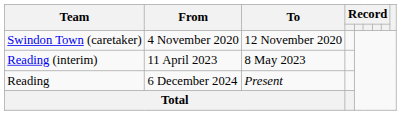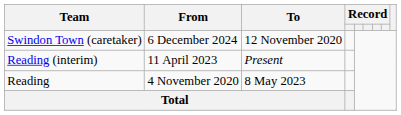(193, 40) 4 November 2020 -> (192, 40) 6 December 2024
(275, 60) 8 May 2023 -> (264, 60) Present
(192, 80) 6 December 2024 -> (193, 80) 4 November 2020
(264, 80) Present -> (275, 80) 8 May 2023
